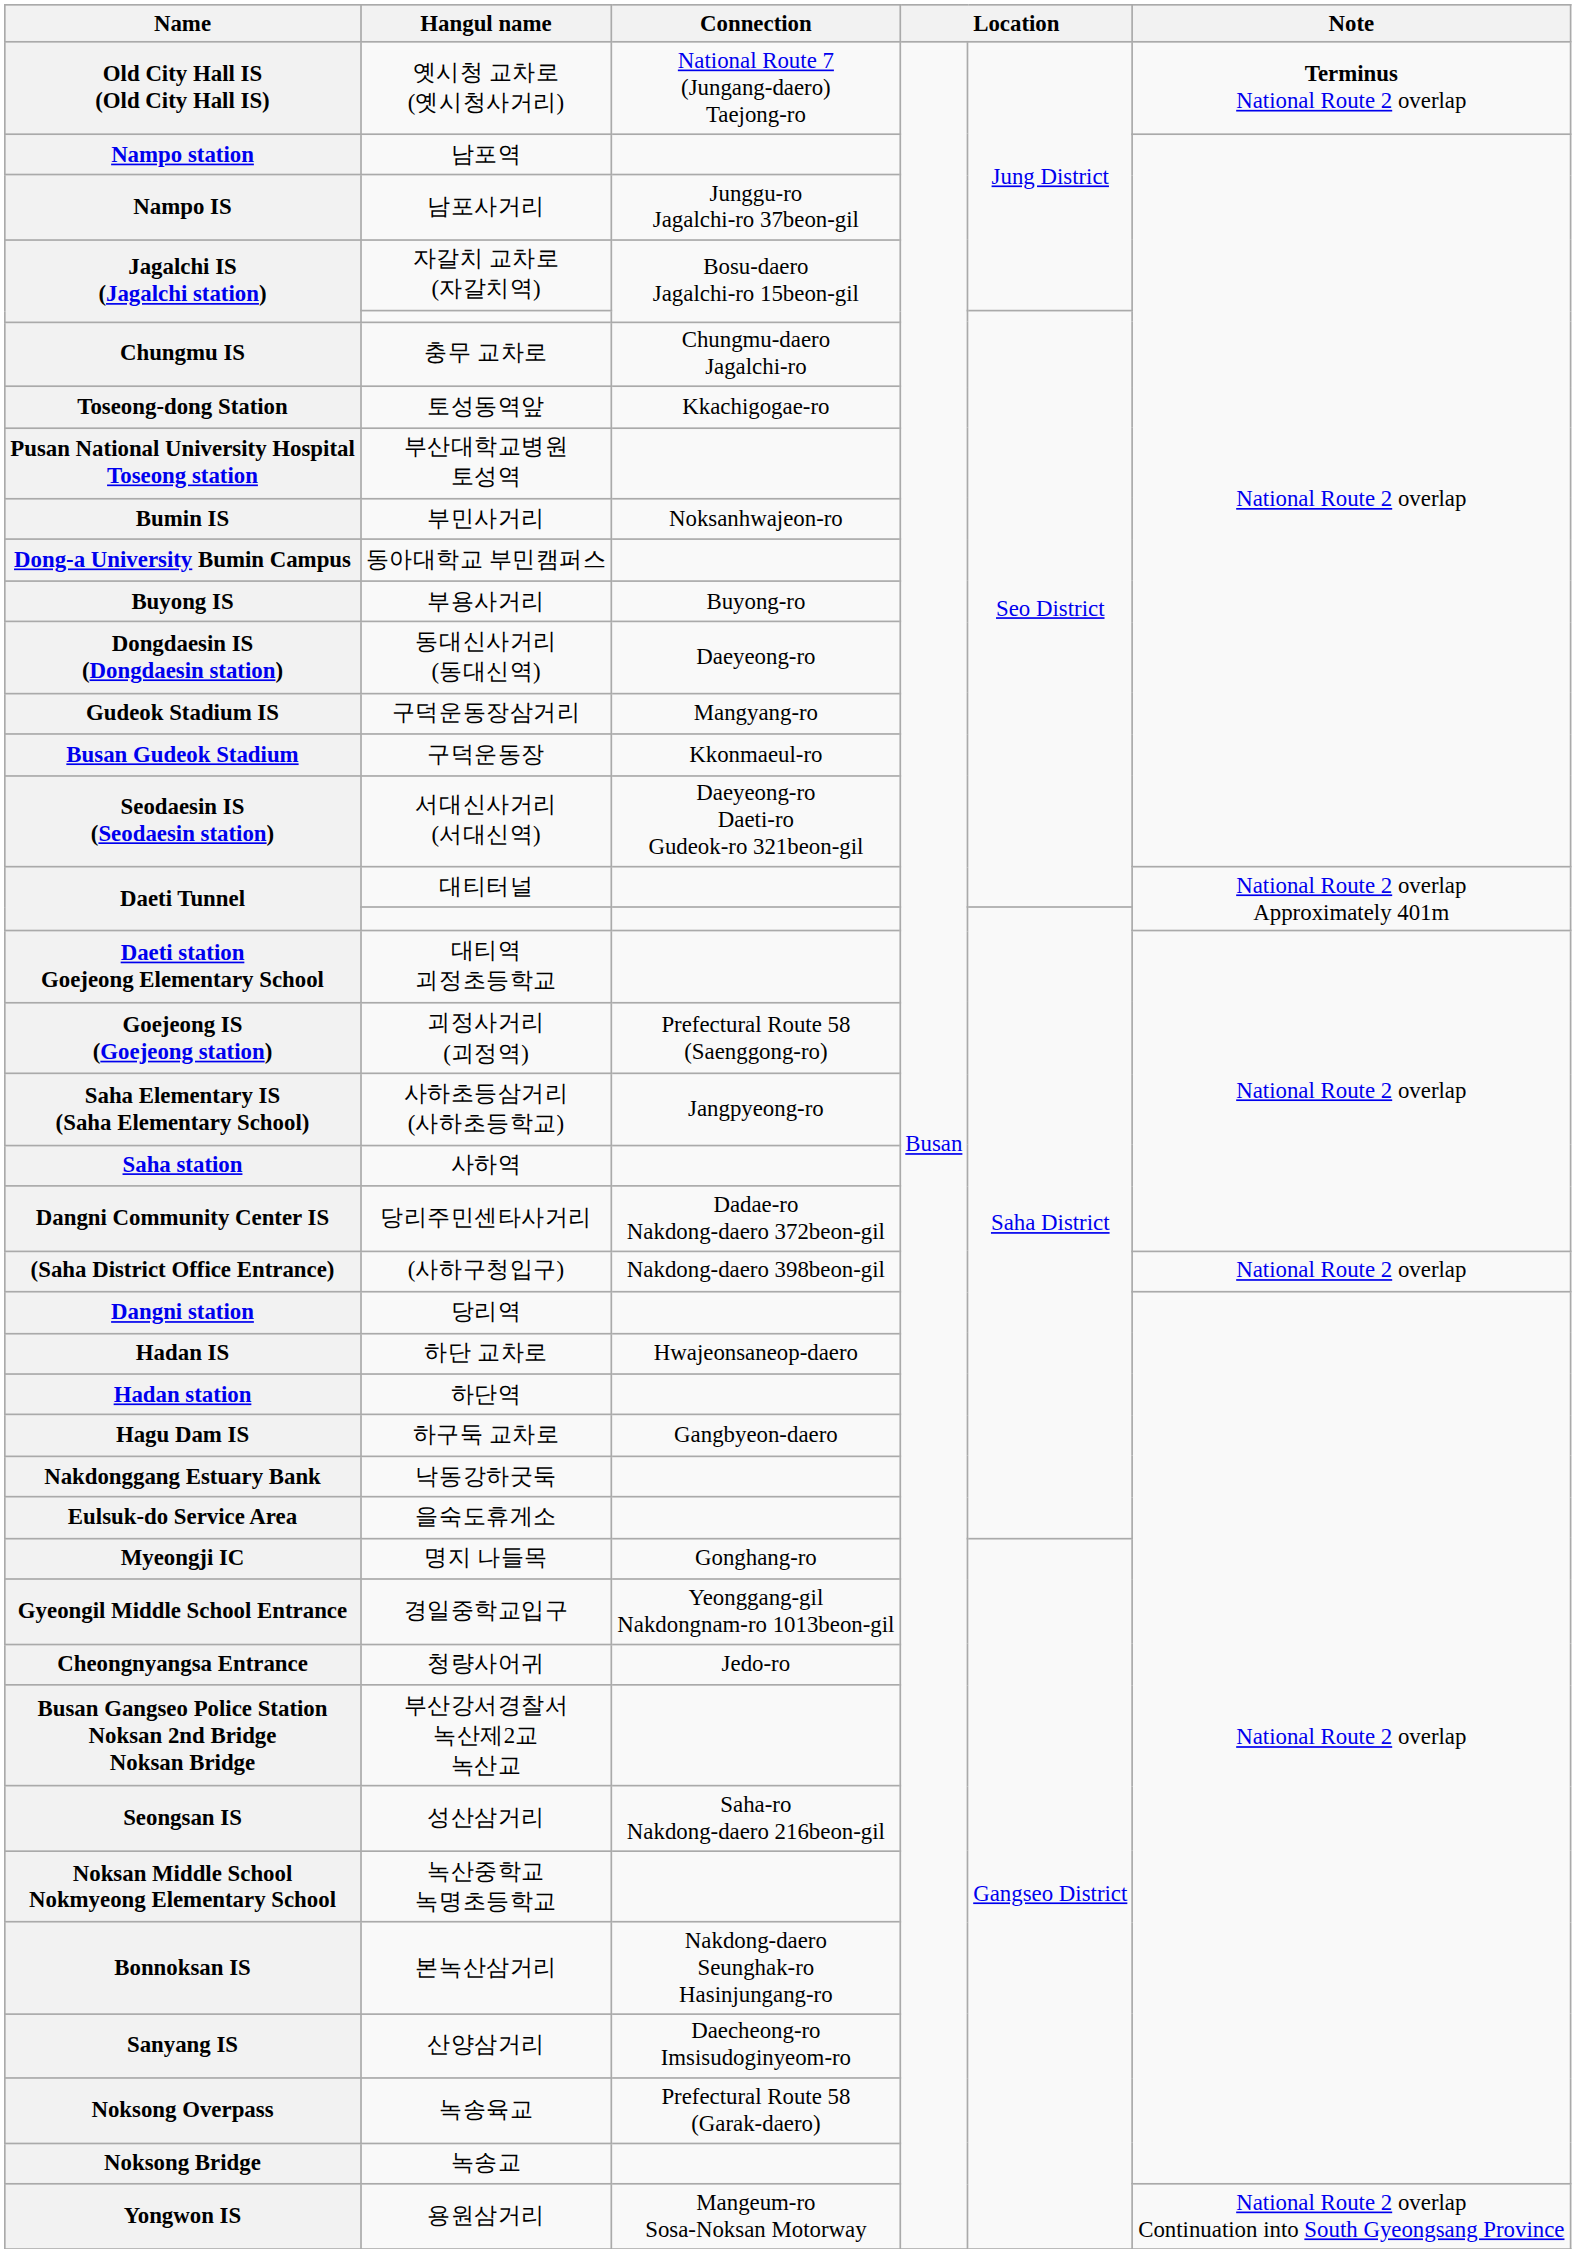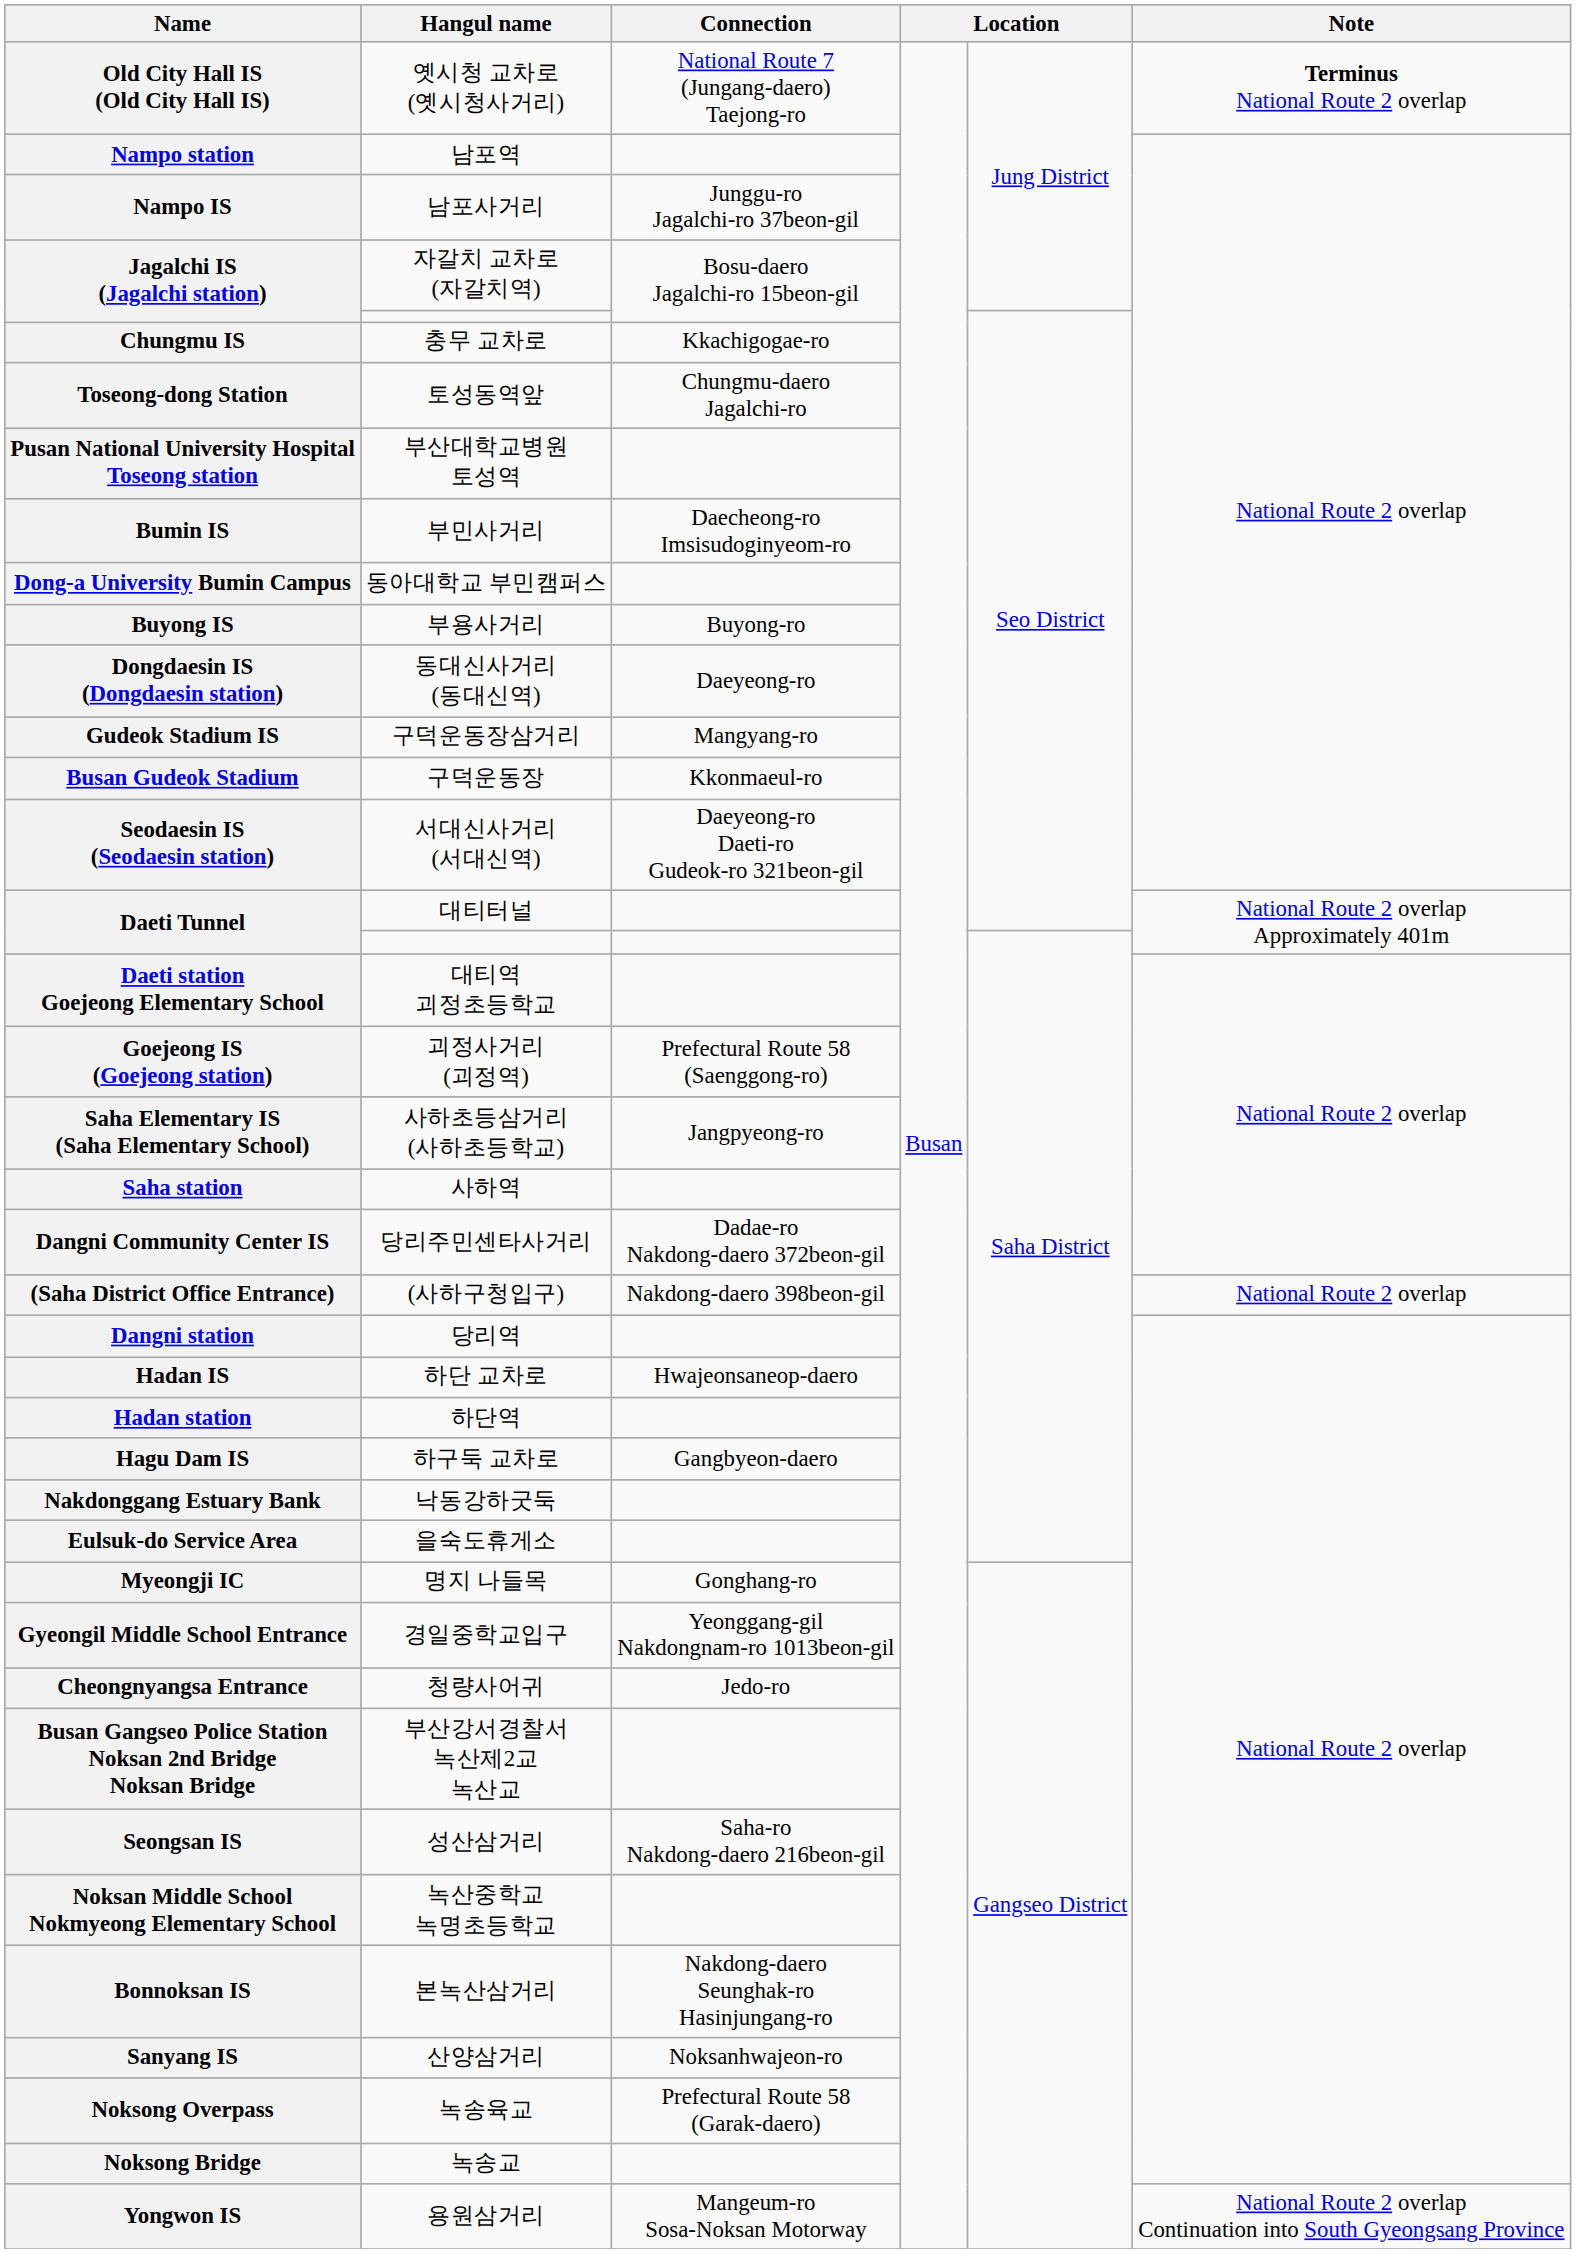(756, 353) Chungmu-daero Jagalchi-ro -> (756, 341) Kkachigogae-ro
(756, 406) Kkachigogae-ro -> (756, 394) Chungmu-daero Jagalchi-ro
(756, 518) Noksanhwajeon-ro -> (756, 530) Daecheong-ro Imsisudoginyeom-ro
(756, 2045) Daecheong-ro Imsisudoginyeom-ro -> (756, 2057) Noksanhwajeon-ro
